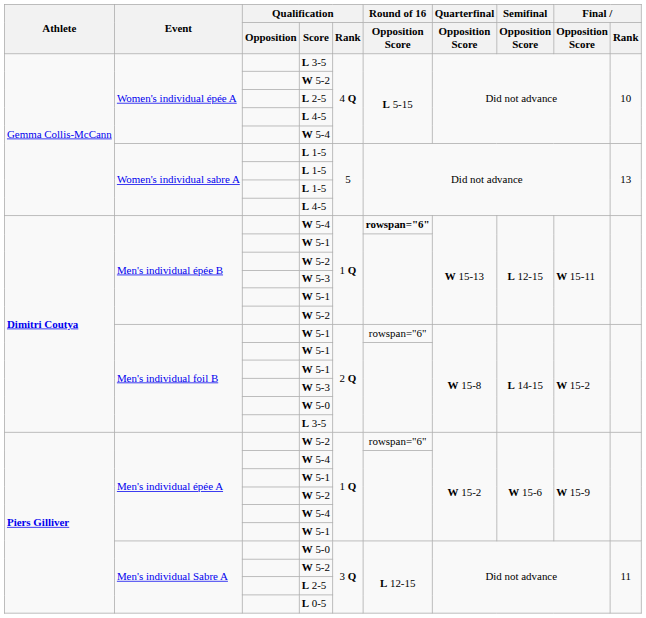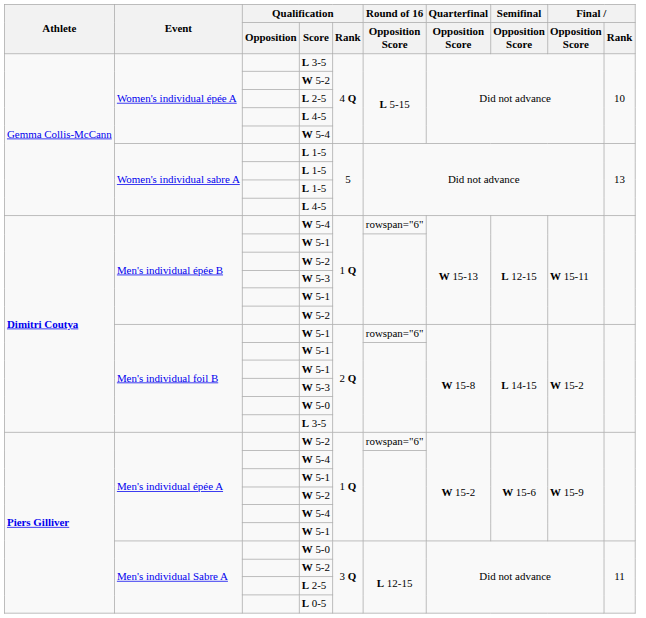(398, 225) bold -> (395, 225) normal
